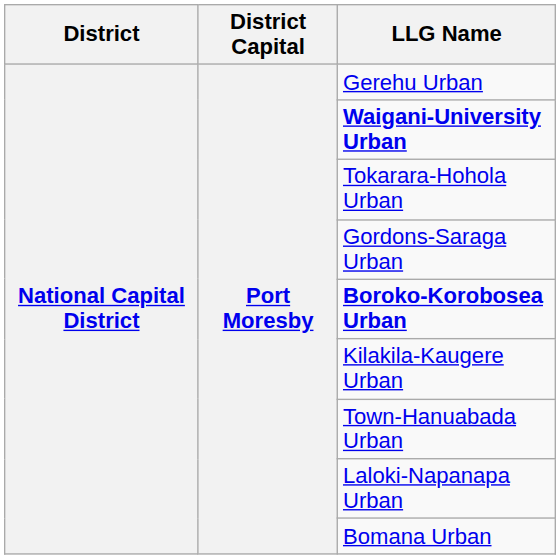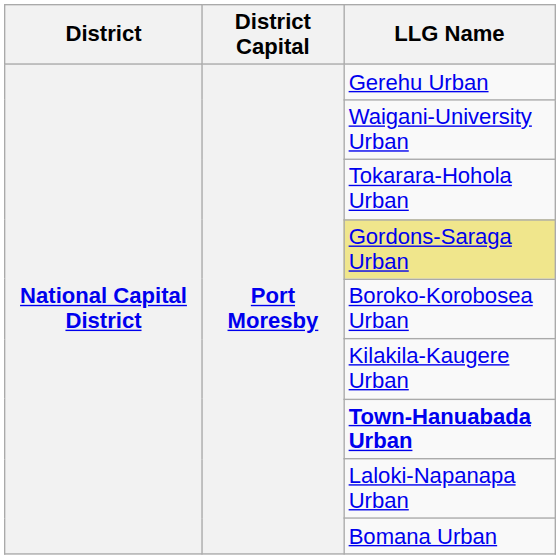(442, 129) bold -> (440, 129) normal
(425, 249) no background -> (430, 249) khaki background
(443, 308) bold -> (441, 308) normal
(430, 428) normal -> (440, 428) bold
